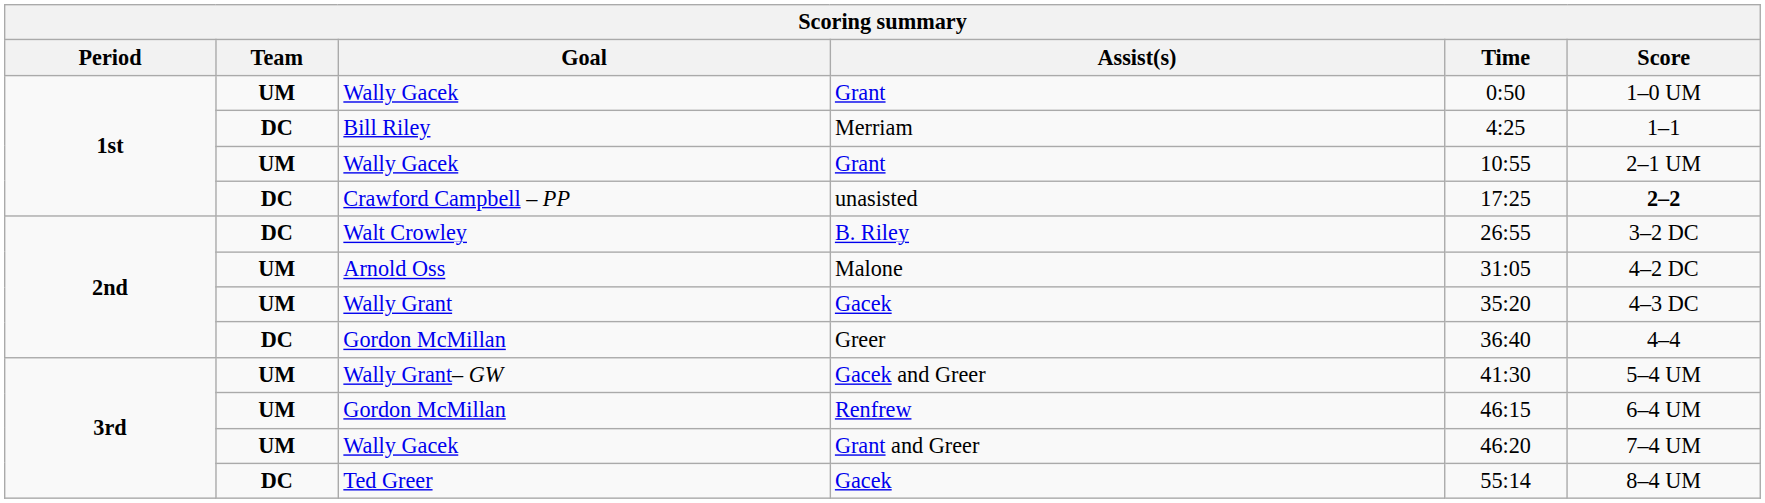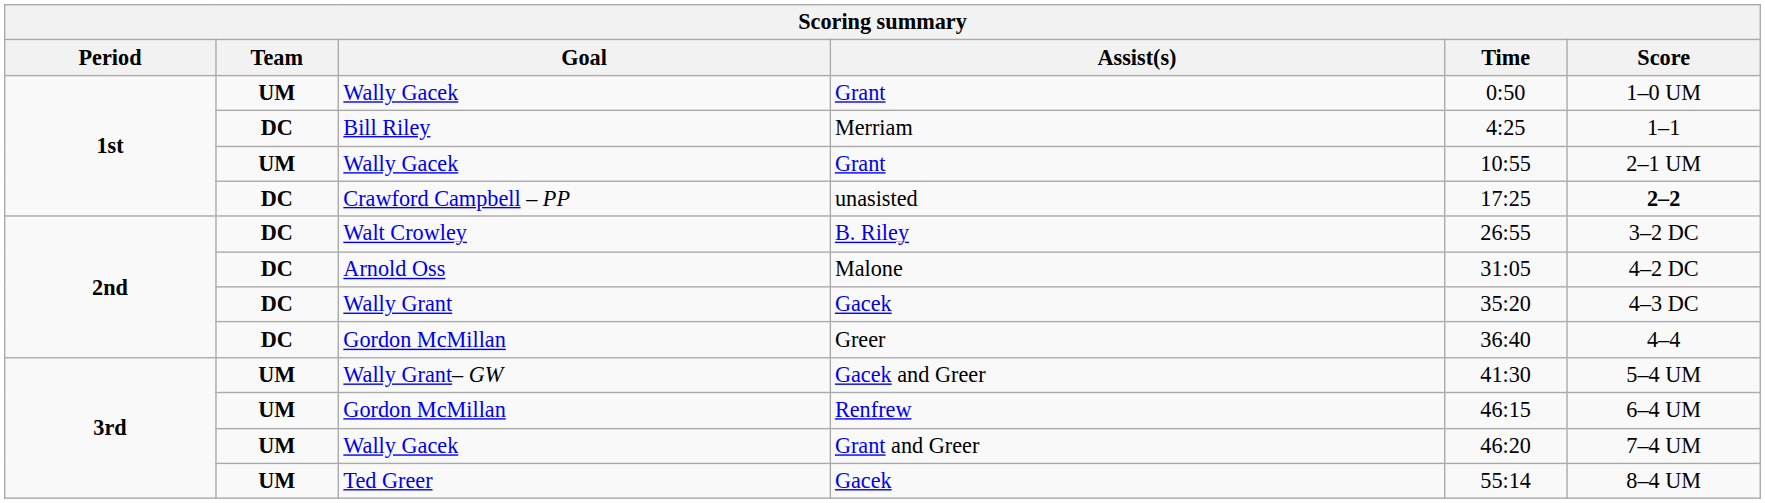(277, 269) UM -> (277, 269) DC
(277, 304) UM -> (277, 304) DC
(277, 480) DC -> (277, 480) UM
